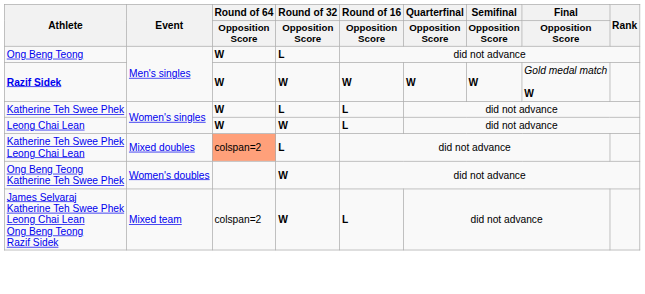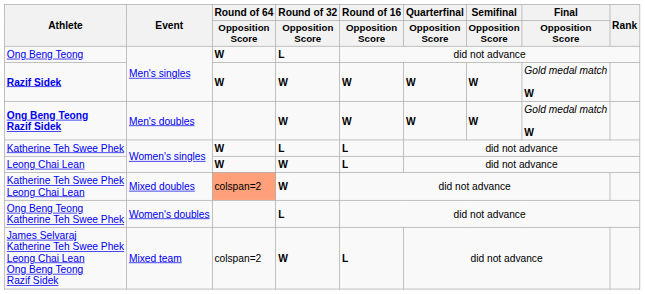+ row: (48, 121)
(281, 148) L -> (283, 187) W
(283, 175) W -> (281, 214) L
